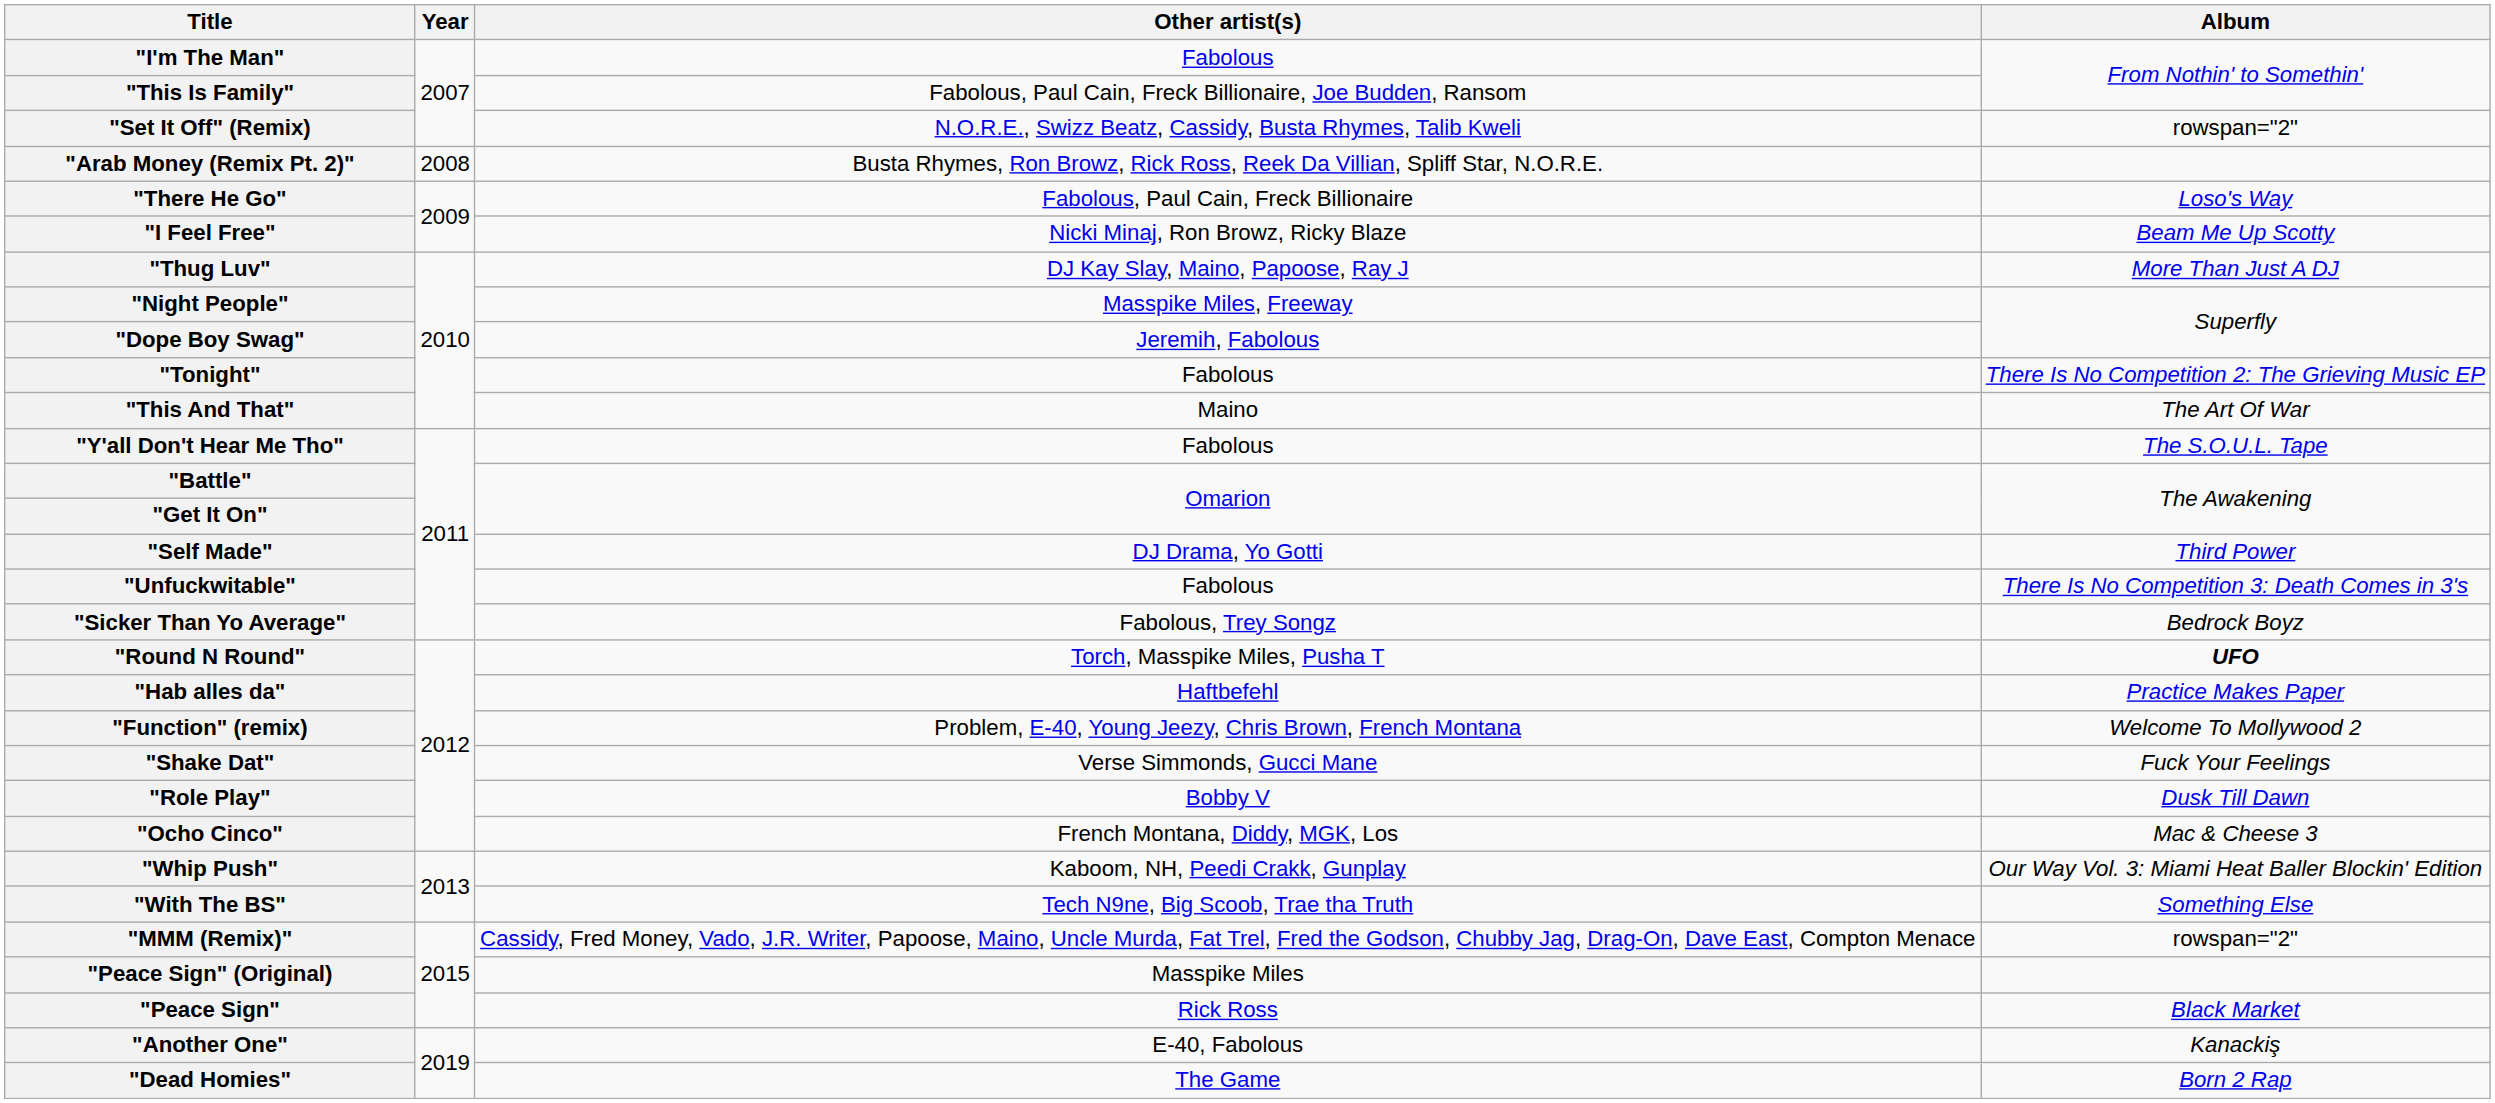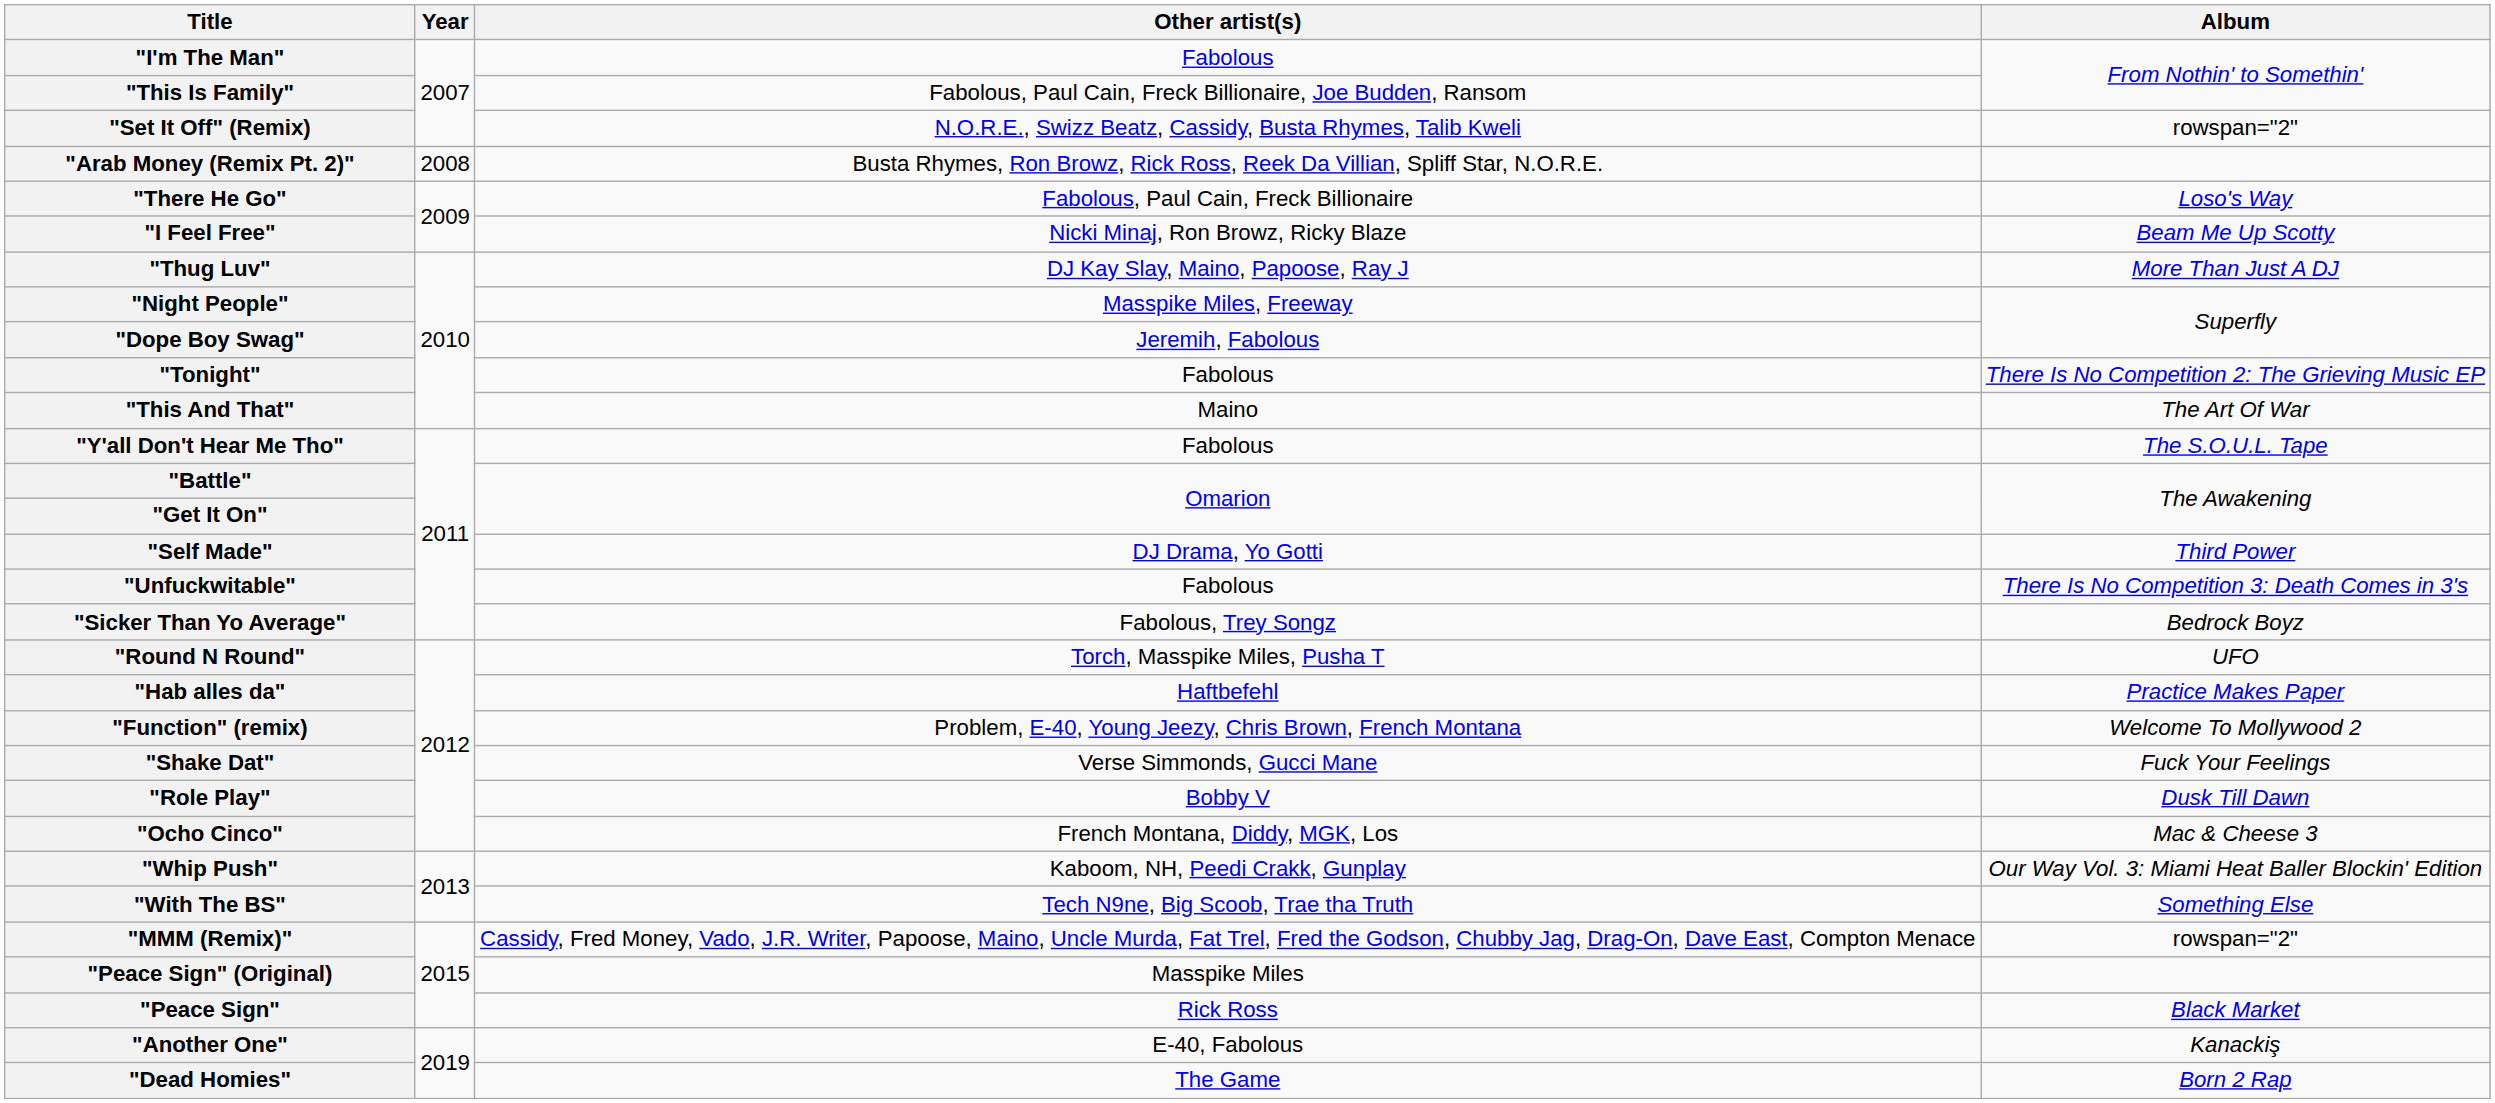(2235, 657) bold -> (2235, 657) normal
